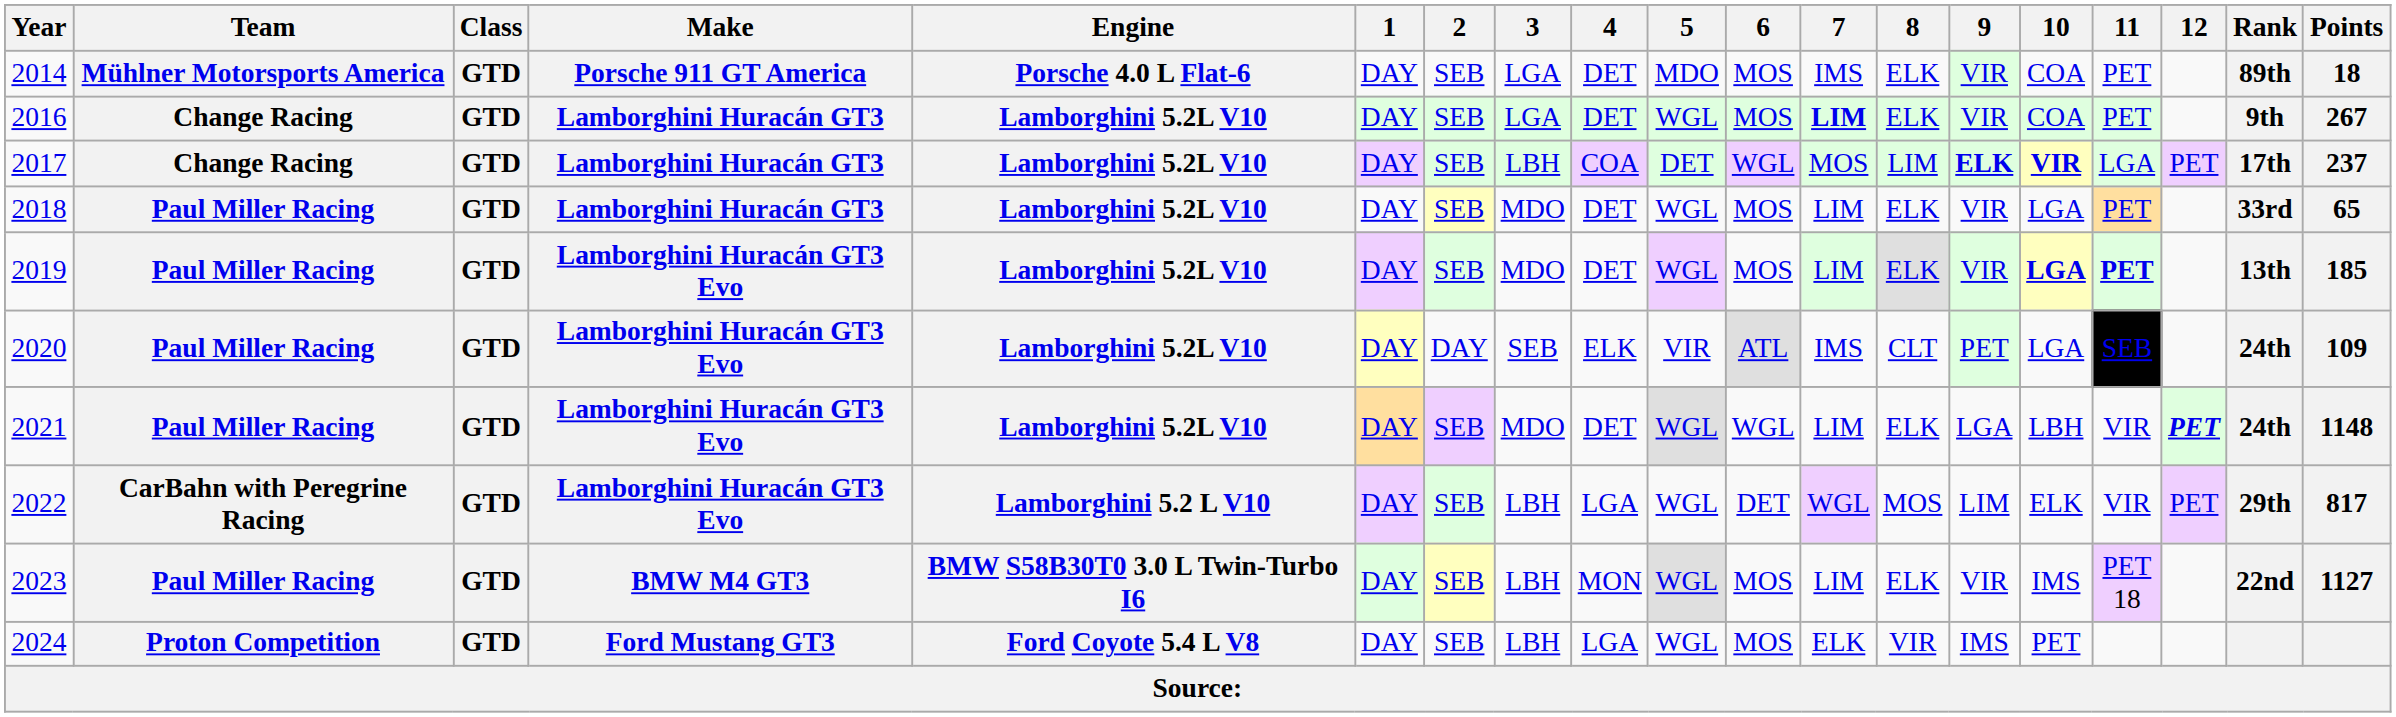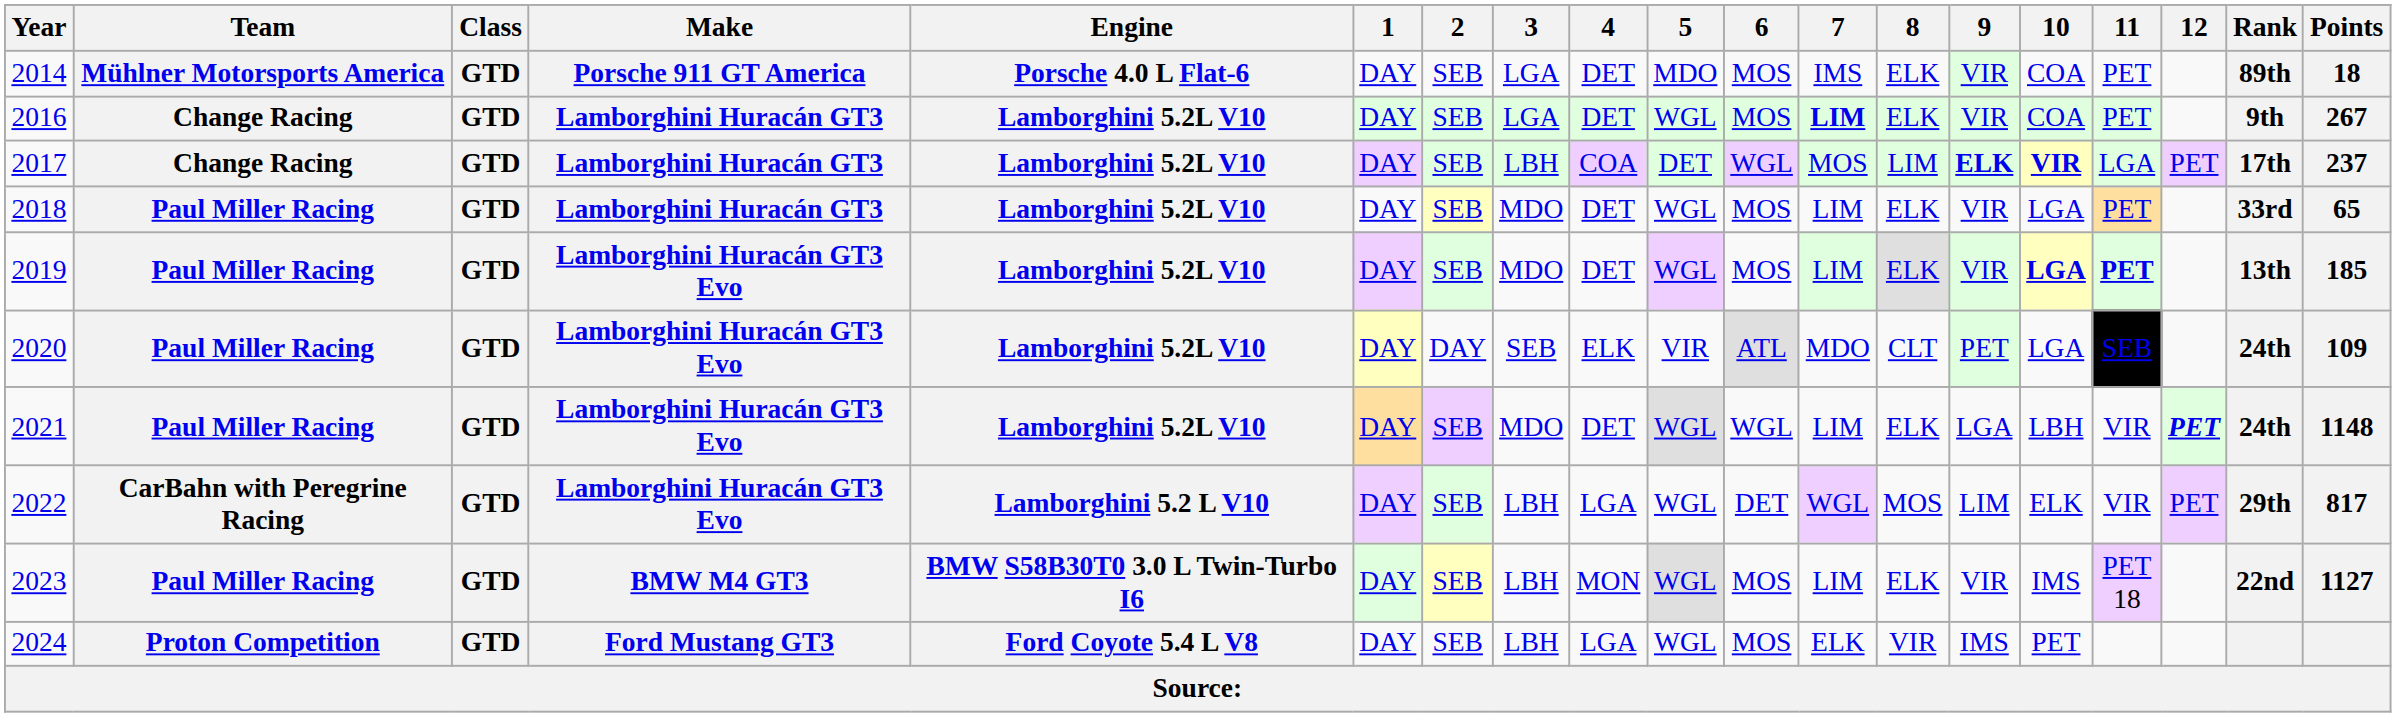(1839, 348) IMS -> (1838, 348) MDO
